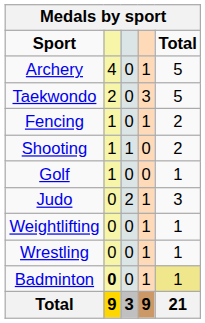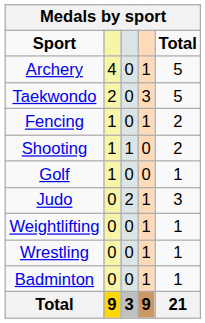(112, 279) bold -> (112, 279) normal
(178, 279) khaki background -> (178, 279) no background
